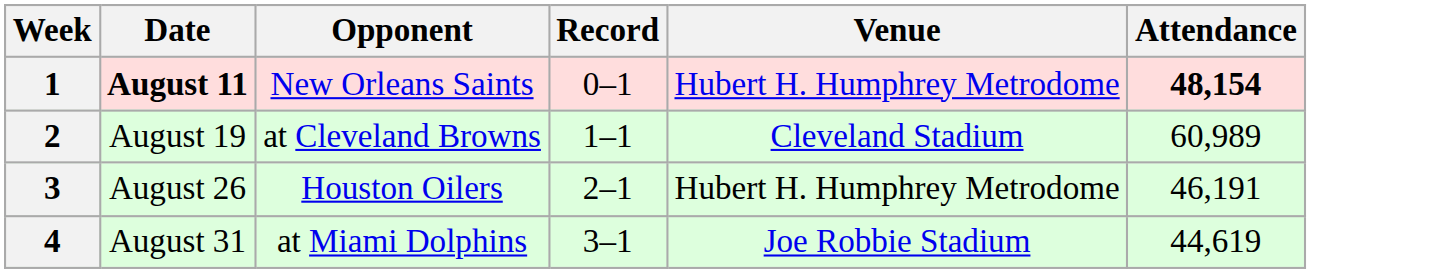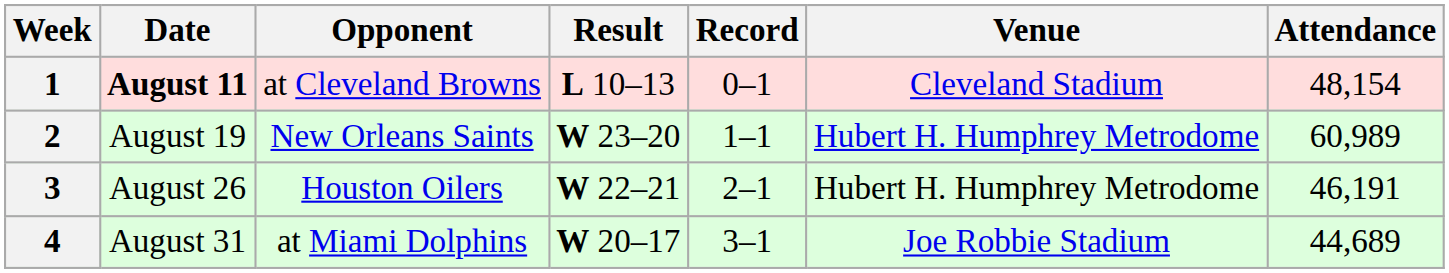+ column: (618, 30)
(402, 83) New Orleans Saints -> (402, 83) at Cleveland Browns
(897, 83) Hubert H. Humphrey Metrodome -> (1037, 83) Cleveland Stadium
(1216, 83) bold -> (1355, 83) normal
(402, 135) at Cleveland Browns -> (402, 135) New Orleans Saints
(897, 135) Cleveland Stadium -> (1037, 135) Hubert H. Humphrey Metrodome
(1216, 240) 44,619 -> (1355, 240) 44,689
